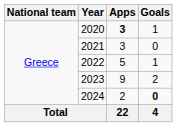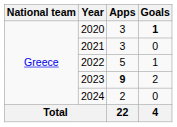(122, 29) bold -> (122, 29) normal
(155, 29) normal -> (155, 29) bold
(122, 79) normal -> (122, 79) bold
(155, 96) bold -> (155, 96) normal
